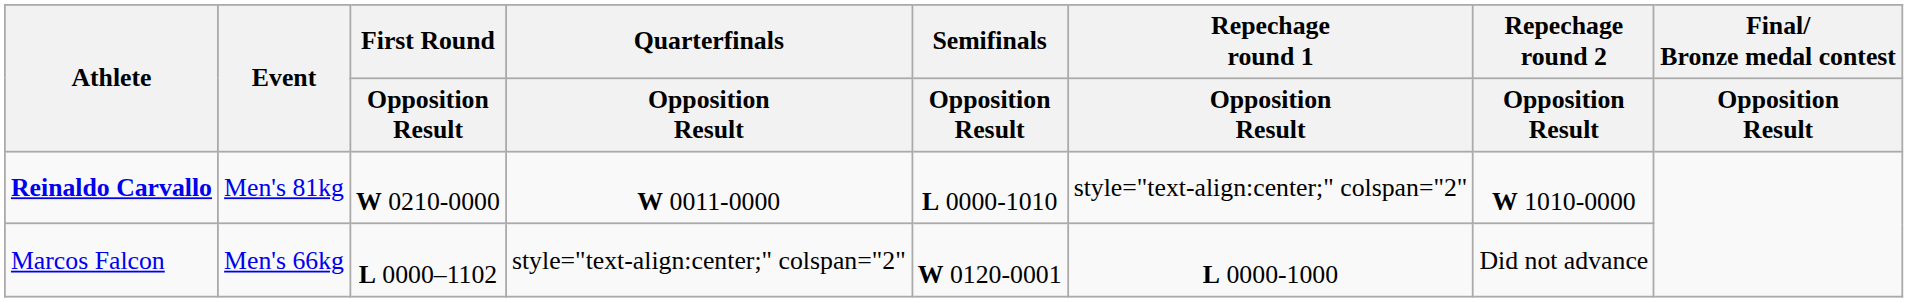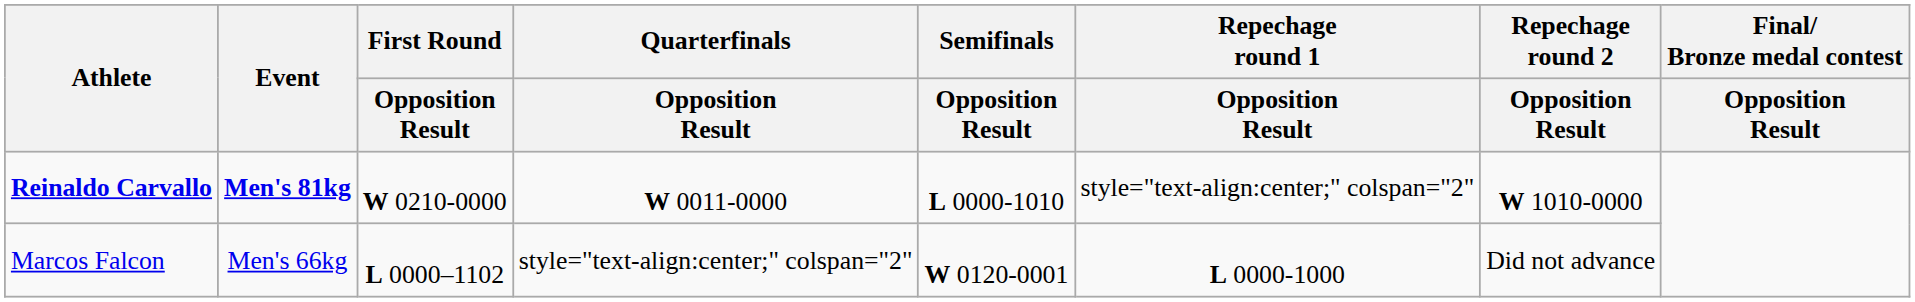(284, 187) normal -> (287, 187) bold
